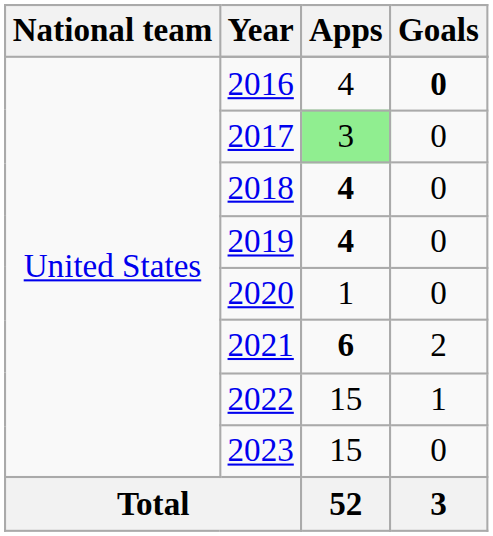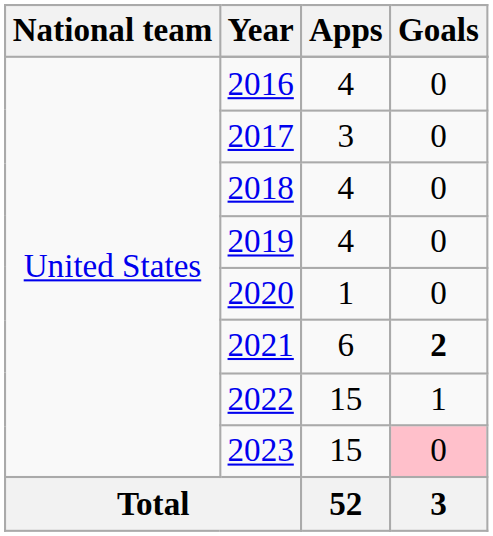(438, 83) bold -> (438, 83) normal
(346, 135) lightgreen background -> (346, 135) no background
(346, 188) bold -> (346, 188) normal
(346, 240) bold -> (346, 240) normal
(346, 345) bold -> (346, 345) normal
(438, 345) normal -> (438, 345) bold
(438, 450) no background -> (438, 450) pink background
